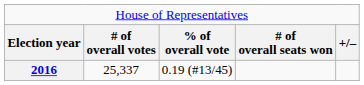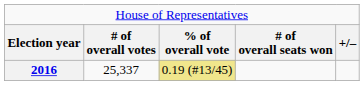(197, 70) no background -> (197, 70) khaki background
